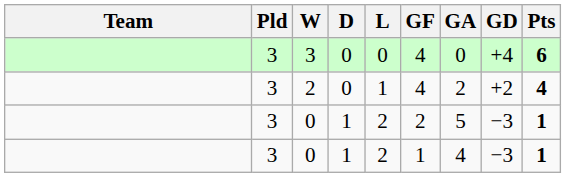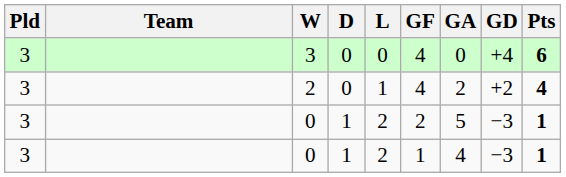columns swapped: (128, 21) <-> (272, 21)
